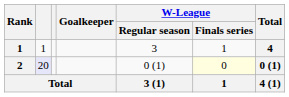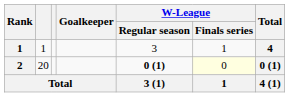(43, 65) lavender background -> (43, 65) no background
(154, 65) normal -> (154, 65) bold
